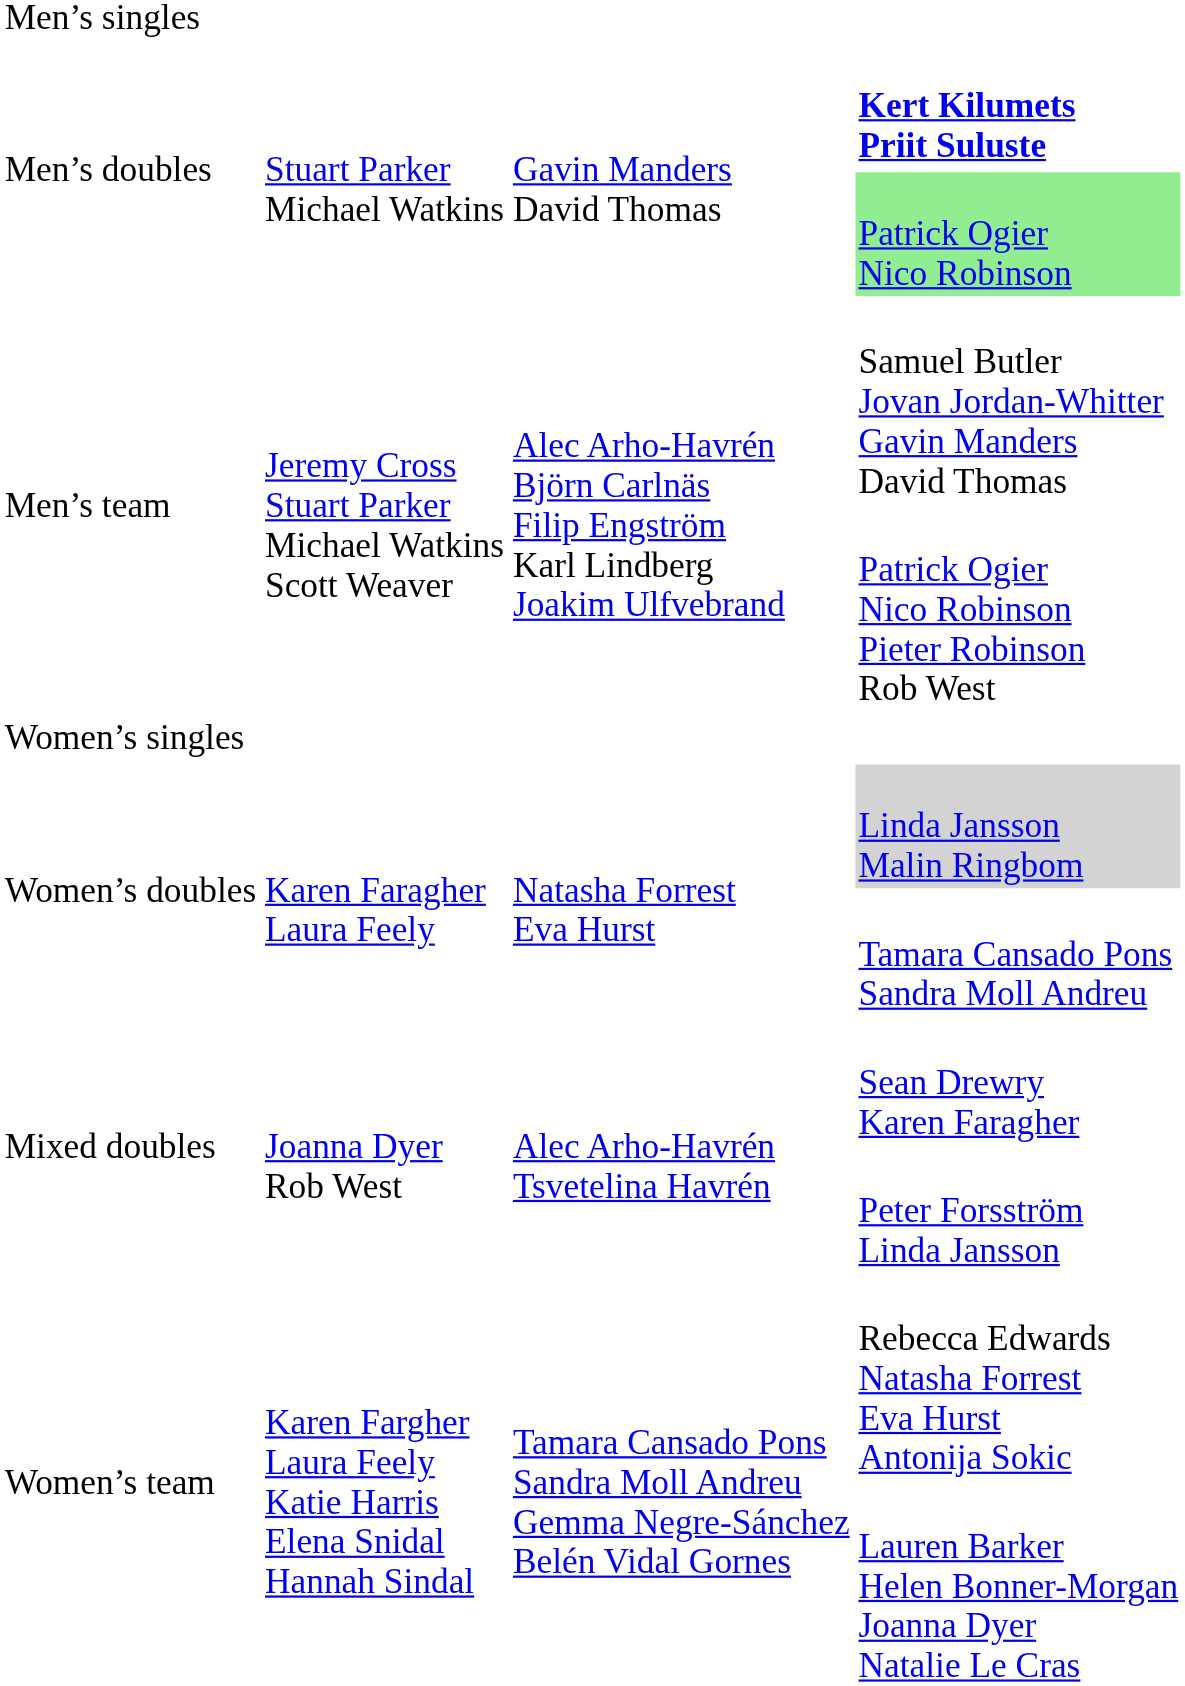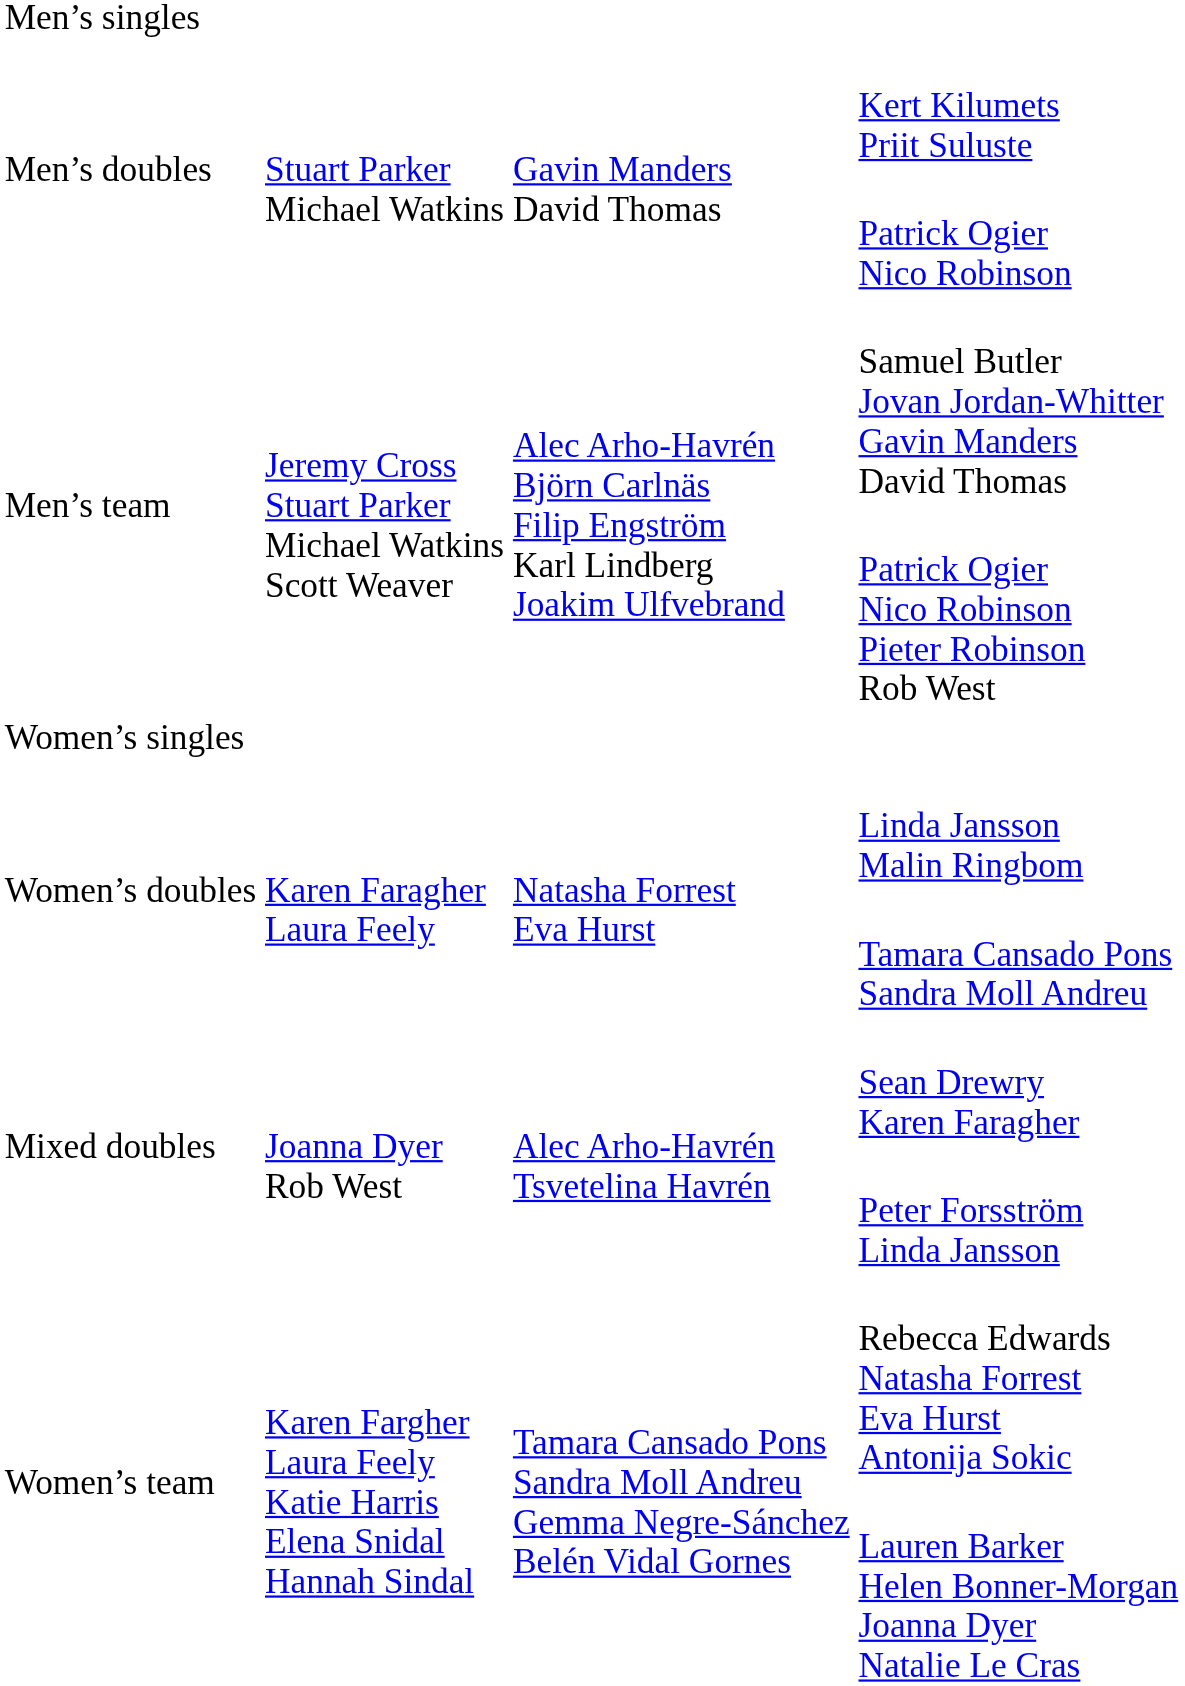(967, 125) bold -> (959, 125) normal
(965, 253) lightgreen background -> (965, 253) no background
(971, 845) lightgrey background -> (971, 845) no background
